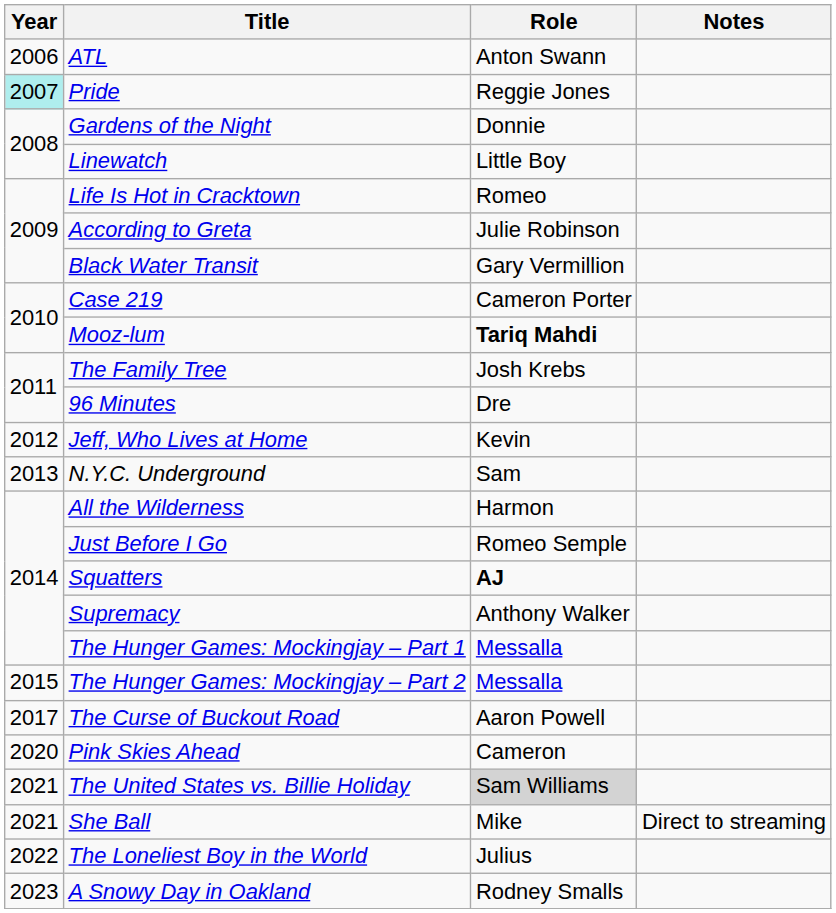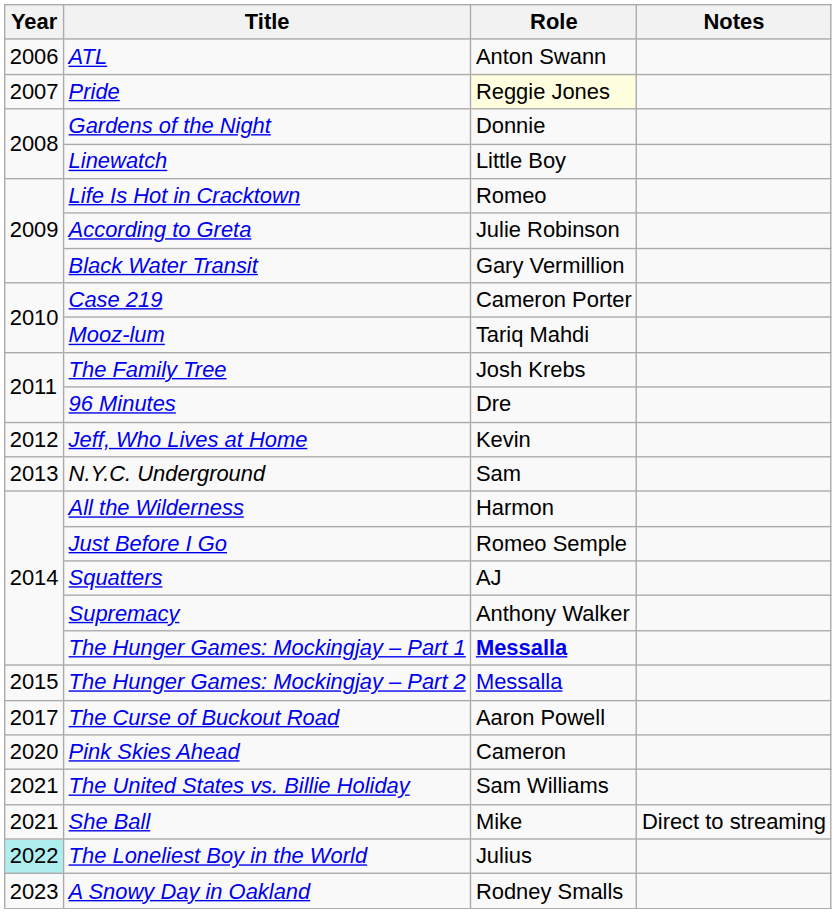(34, 91) paleturquoise background -> (34, 91) no background
(543, 91) no background -> (543, 91) lightyellow background
(537, 334) bold -> (533, 334) normal
(490, 578) bold -> (489, 578) normal
(519, 647) normal -> (522, 647) bold
(542, 786) lightgrey background -> (542, 786) no background
(34, 856) no background -> (34, 856) paleturquoise background
